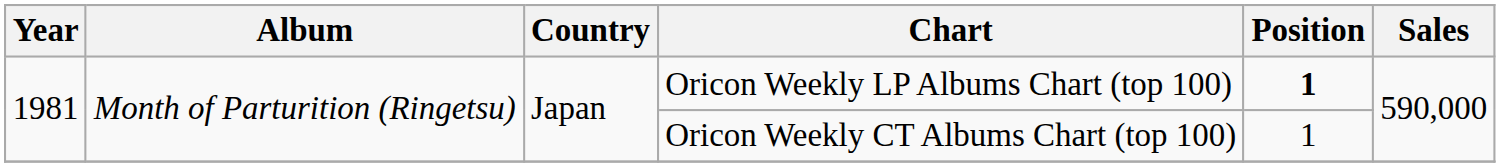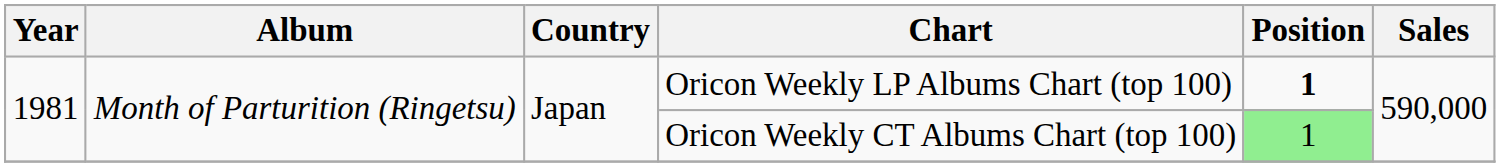(1308, 135) no background -> (1308, 135) lightgreen background
